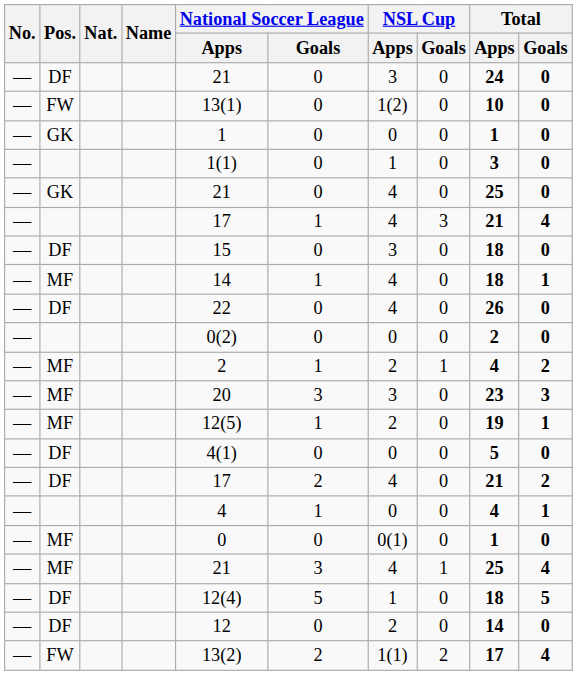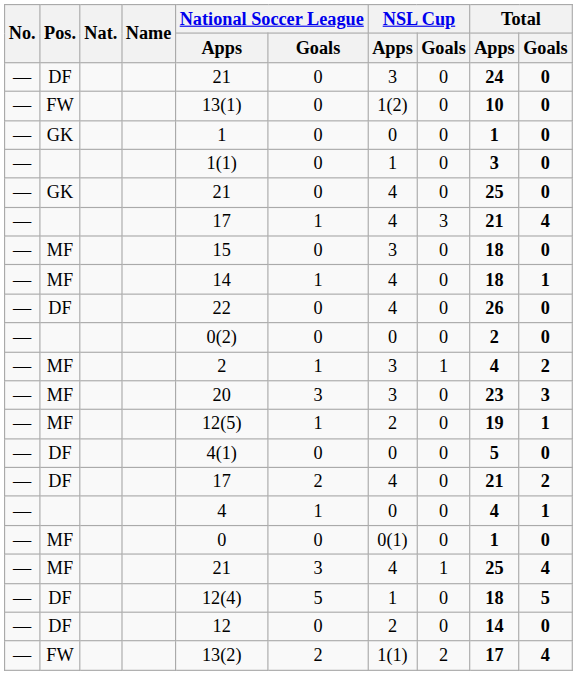(60, 250) DF -> (60, 250) MF
(392, 366) 2 -> (392, 366) 3
